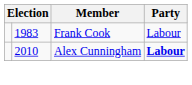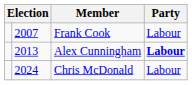(26, 32) 1983 -> (26, 32) 2007
(26, 51) 2010 -> (26, 51) 2013
+ row: (94, 70)
